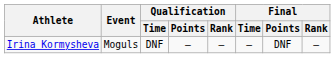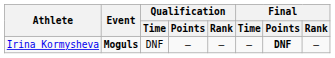(121, 44) normal -> (121, 44) bold
(283, 44) normal -> (283, 44) bold
